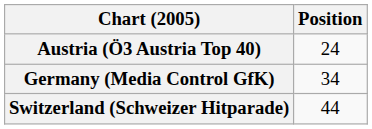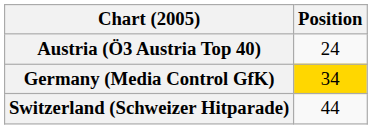(330, 78) no background -> (330, 78) gold background
